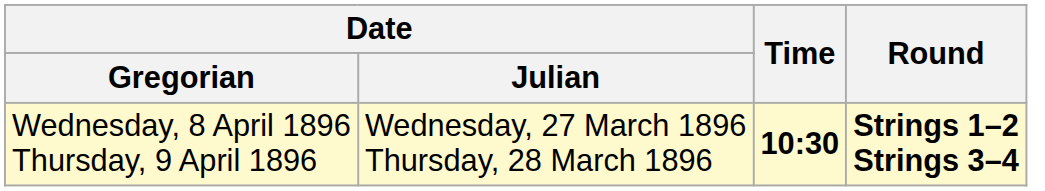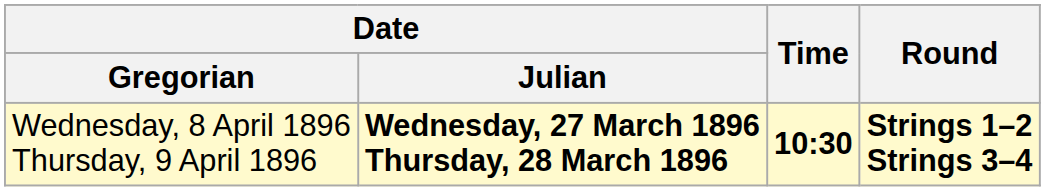(556, 143) normal -> (562, 143) bold
